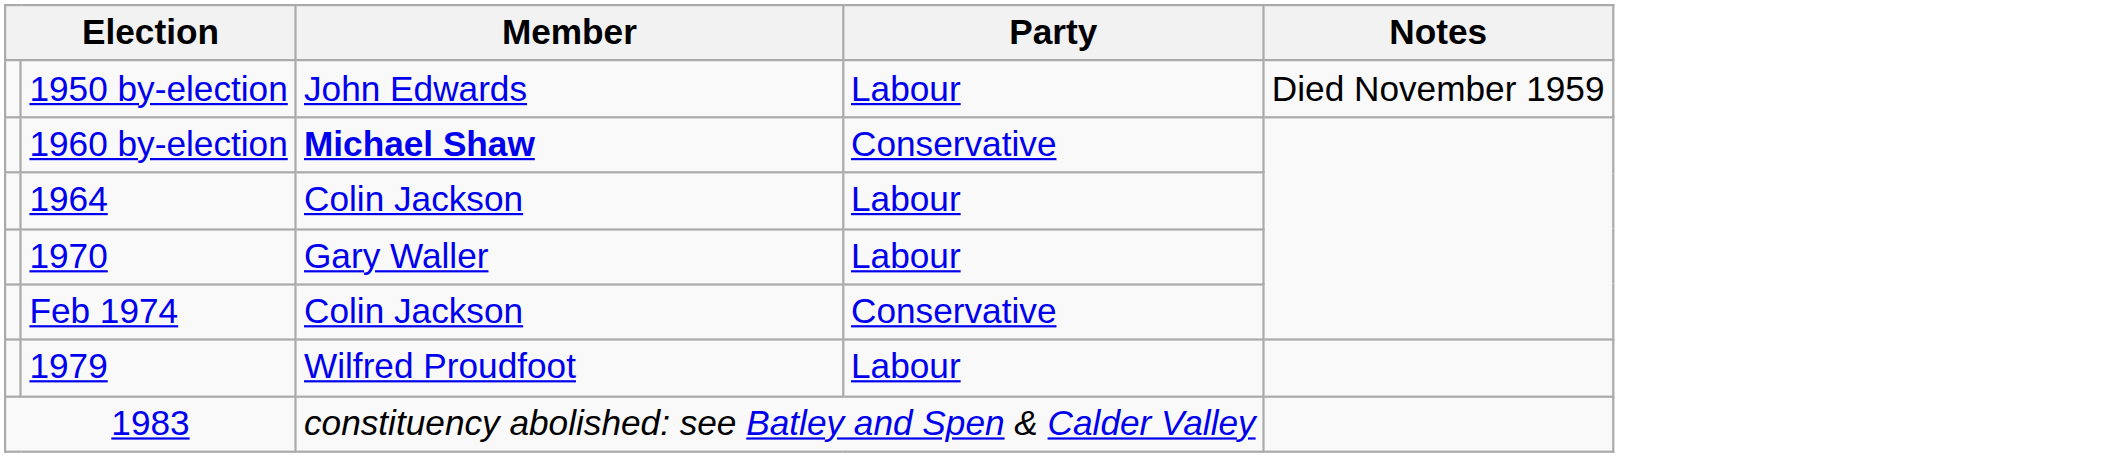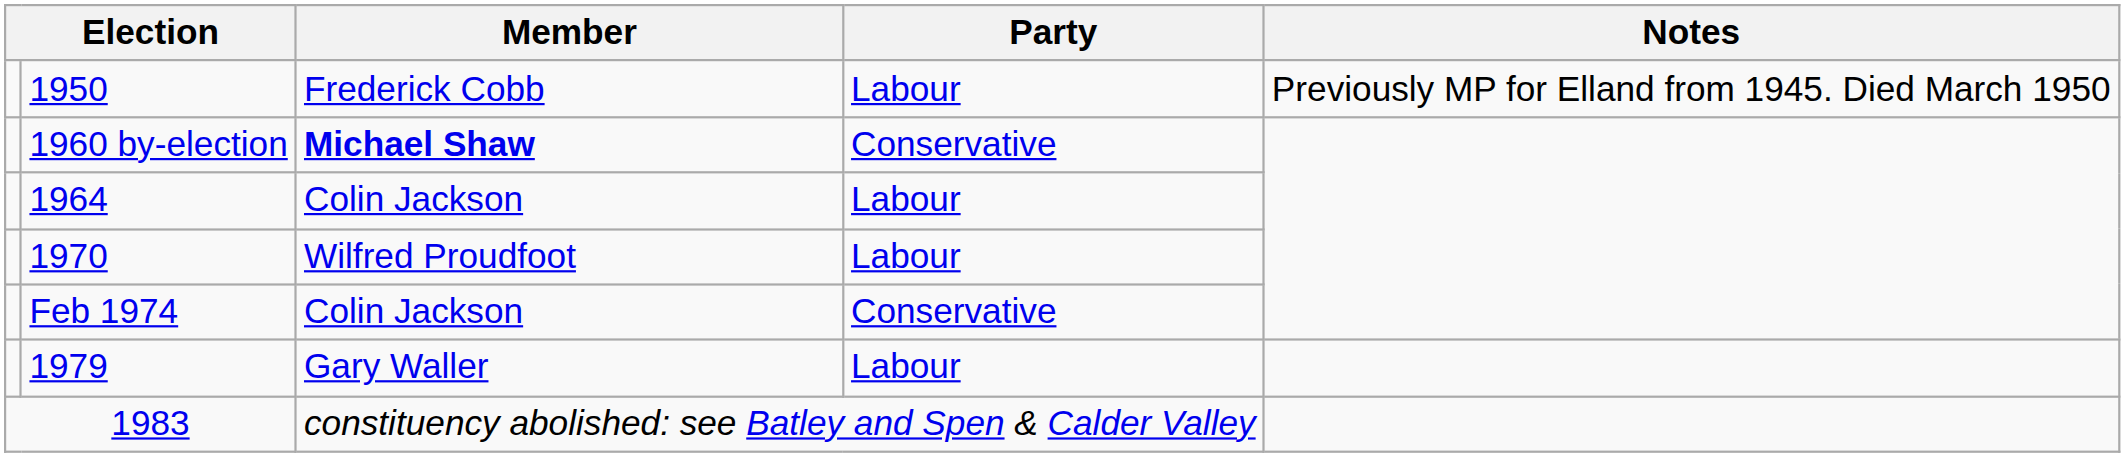+ row: (69, 88)
- row: (159, 88)
(396, 255) Gary Waller -> (440, 255) Wilfred Proudfoot
(440, 367) Wilfred Proudfoot -> (396, 367) Gary Waller
